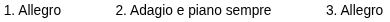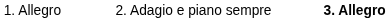(355, 10) normal -> (355, 10) bold
